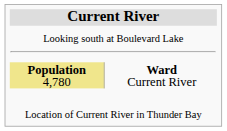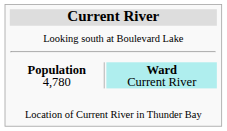(57, 75) khaki background -> (57, 75) no background
(162, 75) no background -> (162, 75) paleturquoise background
